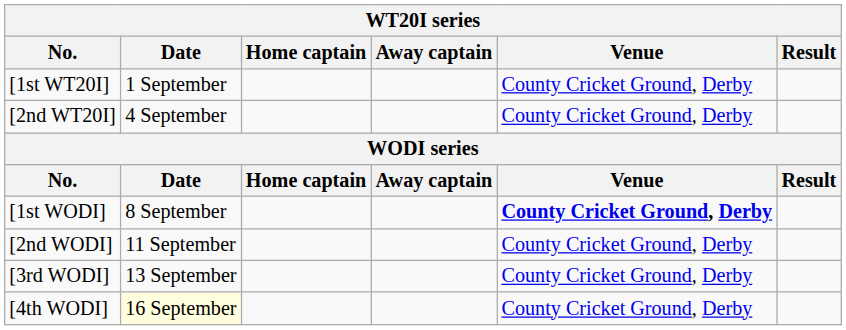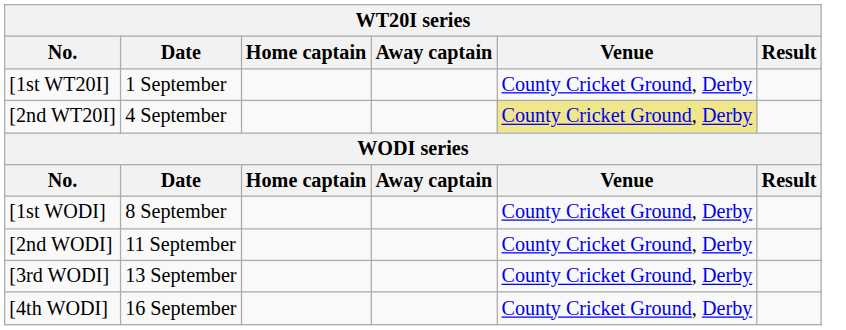(627, 116) no background -> (627, 116) khaki background
(637, 212) bold -> (627, 212) normal
(181, 308) lightyellow background -> (181, 308) no background
